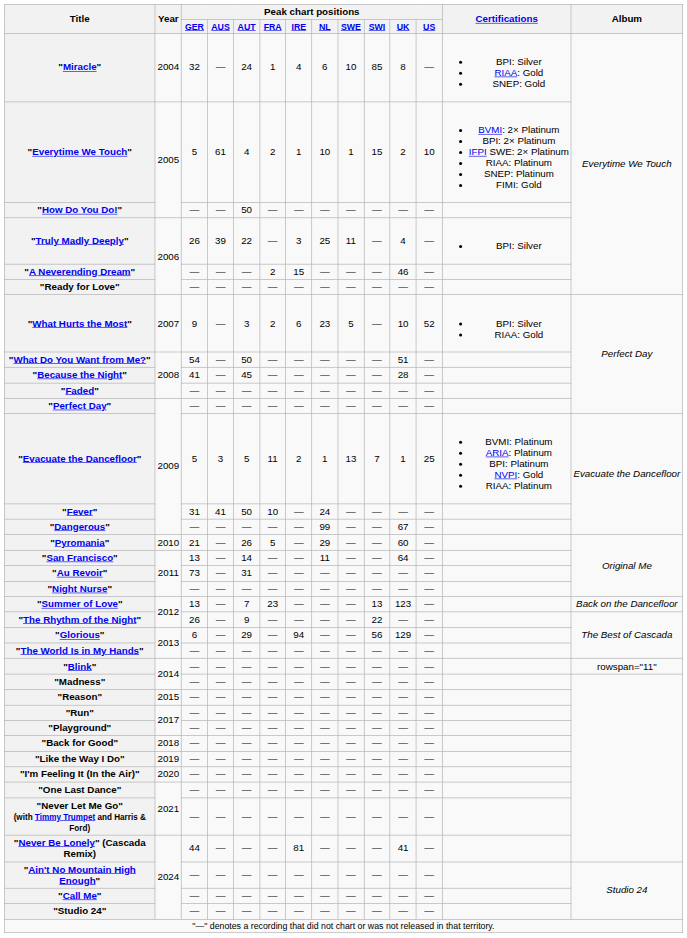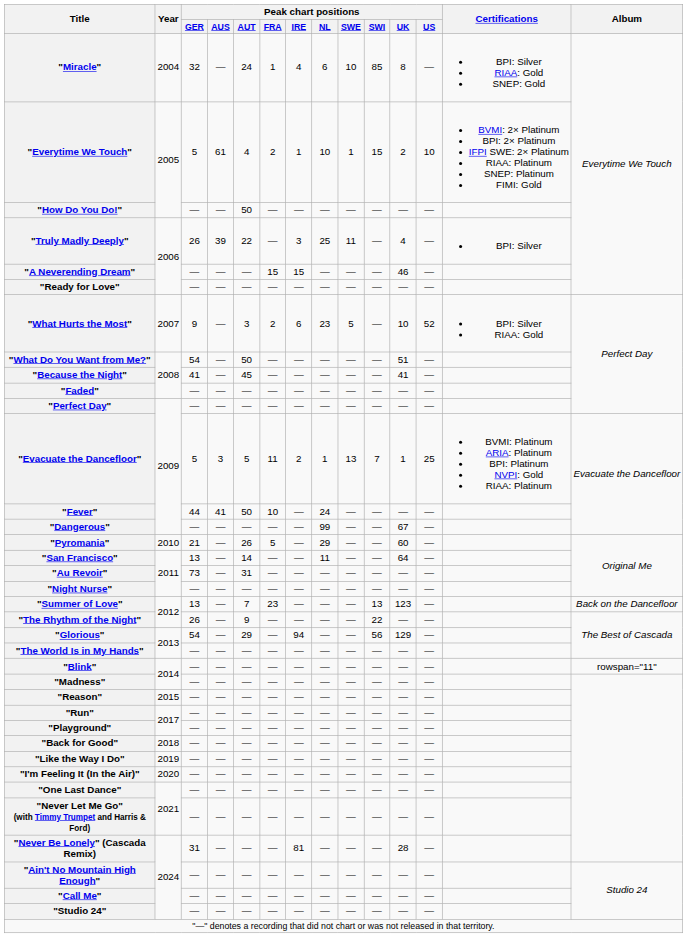(273, 271) 2 -> (273, 271) 15
(403, 375) 28 -> (403, 375) 41
(194, 511) 31 -> (194, 511) 44
(194, 635) 6 -> (194, 635) 54
(194, 848) 44 -> (194, 848) 31
(403, 848) 41 -> (403, 848) 28
